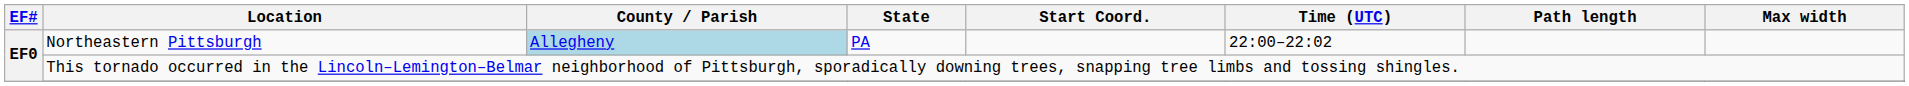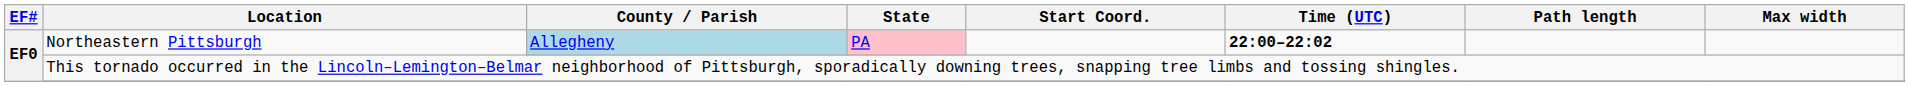(861, 43) no background -> (861, 43) pink background
(1281, 43) normal -> (1281, 43) bold
